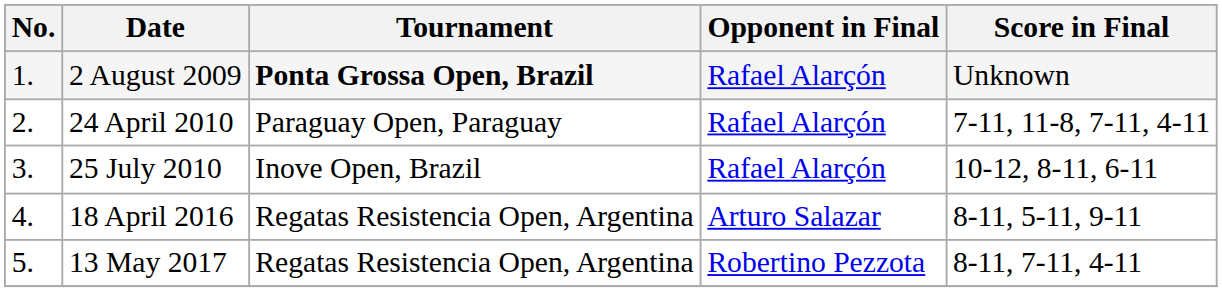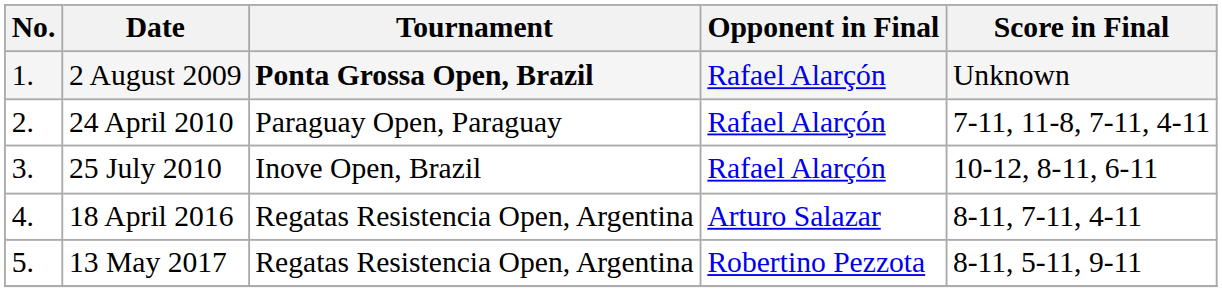(1048, 215) 8-11, 5-11, 9-11 -> (1048, 215) 8-11, 7-11, 4-11
(1048, 262) 8-11, 7-11, 4-11 -> (1048, 262) 8-11, 5-11, 9-11
